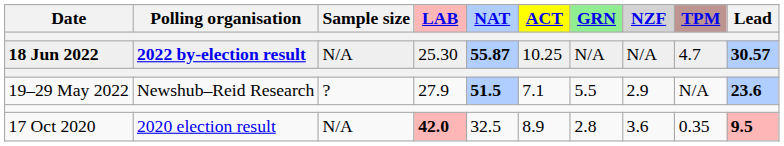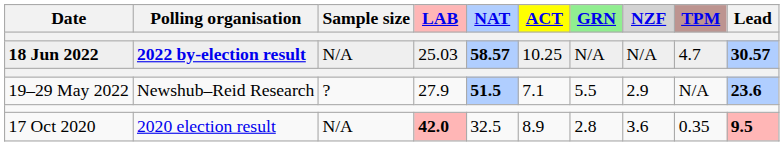(438, 54) 25.30 -> (438, 54) 25.03
(490, 54) 55.87 -> (490, 54) 58.57
